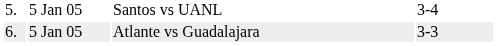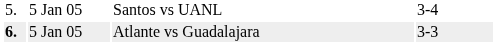(11, 32) normal -> (11, 32) bold
